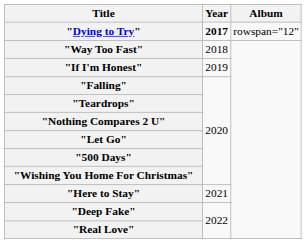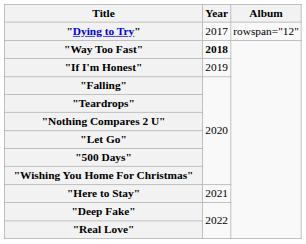(217, 31) bold -> (217, 31) normal
(217, 49) normal -> (217, 49) bold
